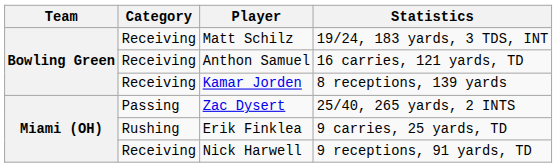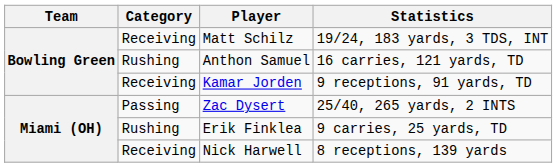(159, 61) Receiving -> (151, 61) Rushing
(412, 84) 8 receptions, 139 yards -> (424, 84) 9 receptions, 91 yards, TD
(424, 151) 9 receptions, 91 yards, TD -> (412, 151) 8 receptions, 139 yards
